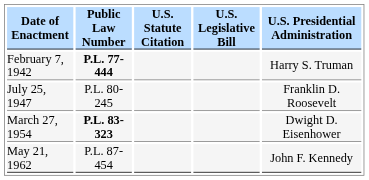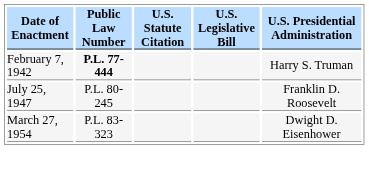(104, 127) bold -> (104, 127) normal
- row: (28, 158)
